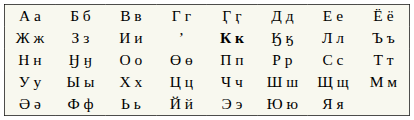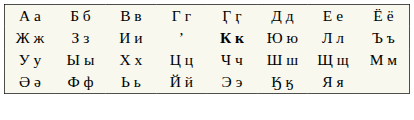(282, 37) Ӄ ӄ -> (282, 37) Ю ю
- row: (30, 60)
(282, 104) Ю ю -> (282, 82) Ӄ ӄ
